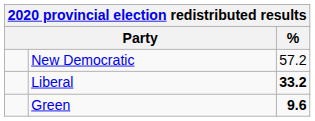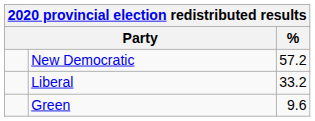(293, 82) bold -> (293, 82) normal
(297, 104) bold -> (297, 104) normal
